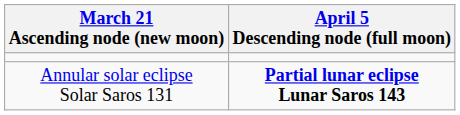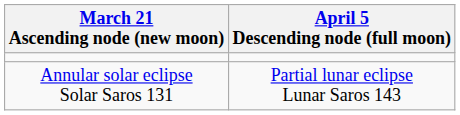(342, 85) bold -> (342, 85) normal
